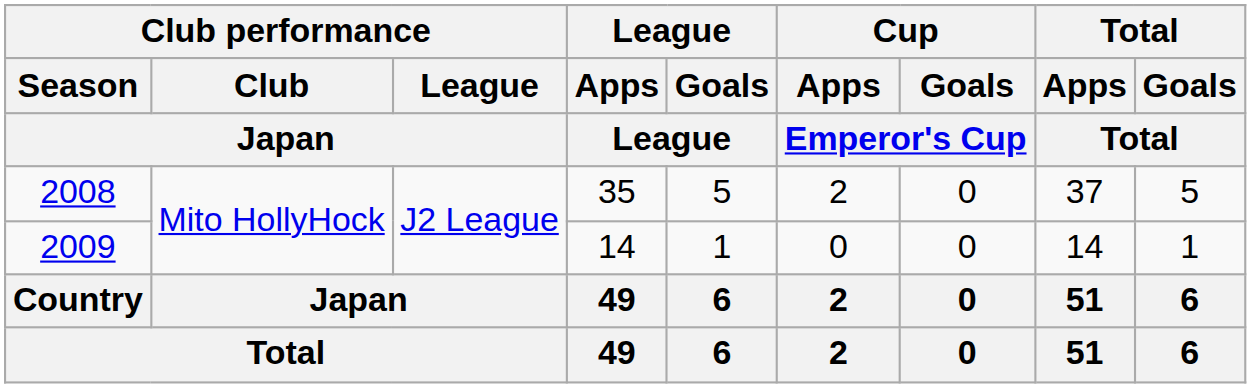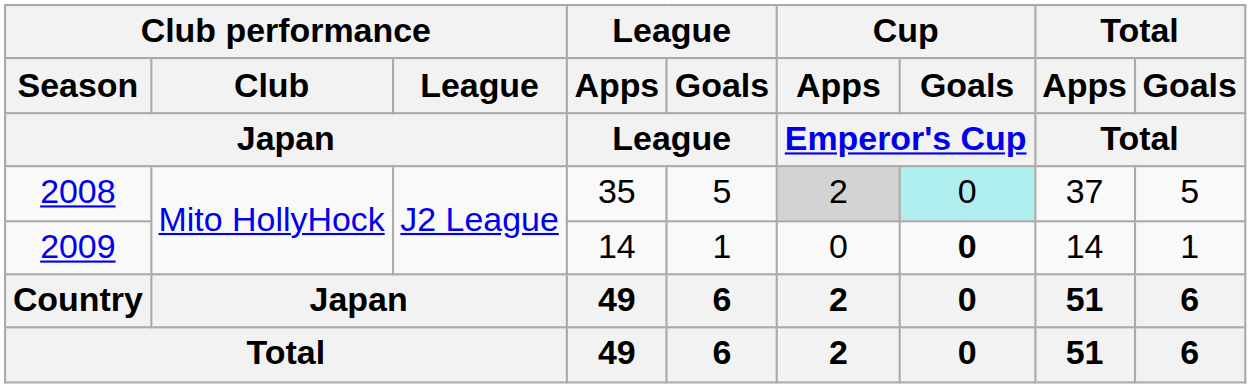(838, 192) no background -> (838, 192) lightgrey background
(967, 192) no background -> (967, 192) paleturquoise background
(967, 246) normal -> (967, 246) bold
